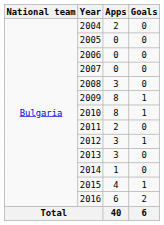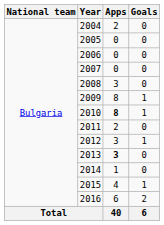(116, 112) normal -> (116, 112) bold
(116, 156) normal -> (116, 156) bold
